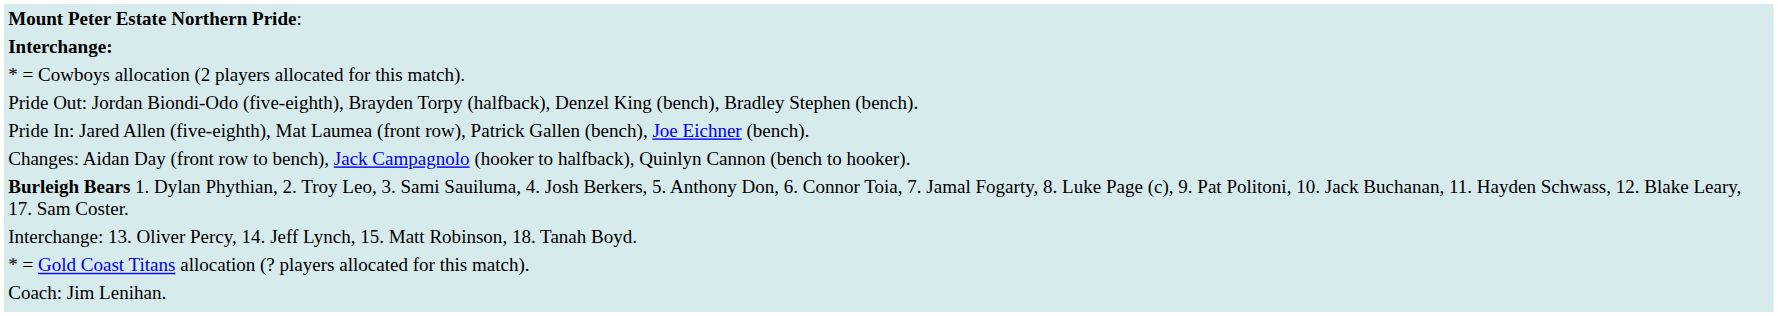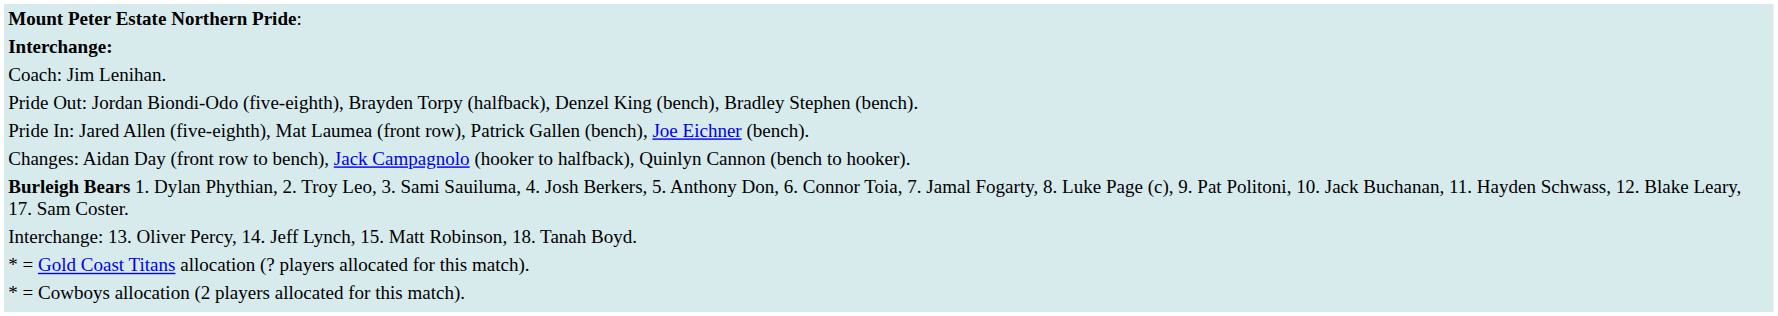(237, 75) * = Cowboys allocation (2 players allocated for this match). -> (87, 75) Coach: Jim Lenihan.
(87, 293) Coach: Jim Lenihan. -> (237, 293) * = Cowboys allocation (2 players allocated for this match).
